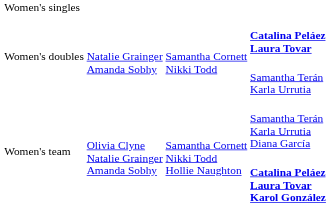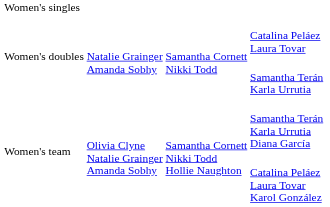(288, 42) bold -> (285, 42) normal
(288, 185) bold -> (286, 185) normal
